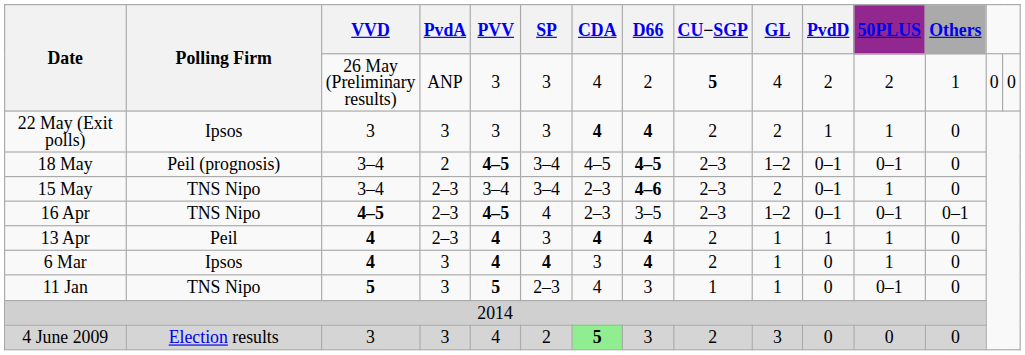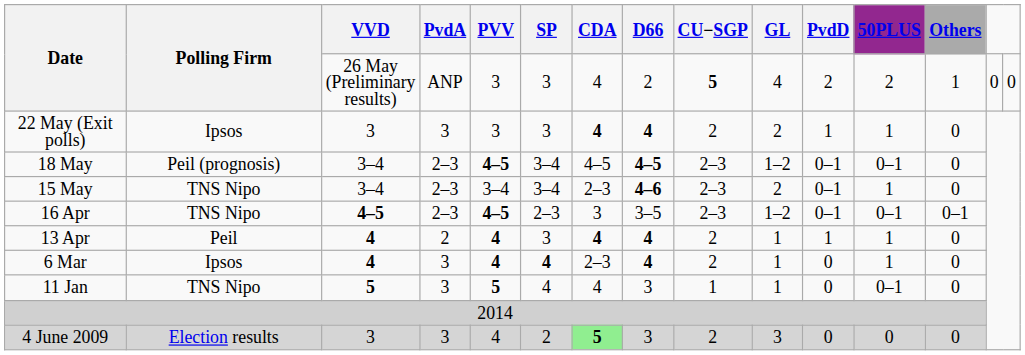(445, 164) 2 -> (445, 164) 2–3
(546, 213) 4 -> (546, 213) 2–3
(597, 213) 2–3 -> (597, 213) 3
(445, 238) 2–3 -> (445, 238) 2
(597, 263) 3 -> (597, 263) 2–3
(546, 287) 2–3 -> (546, 287) 4
